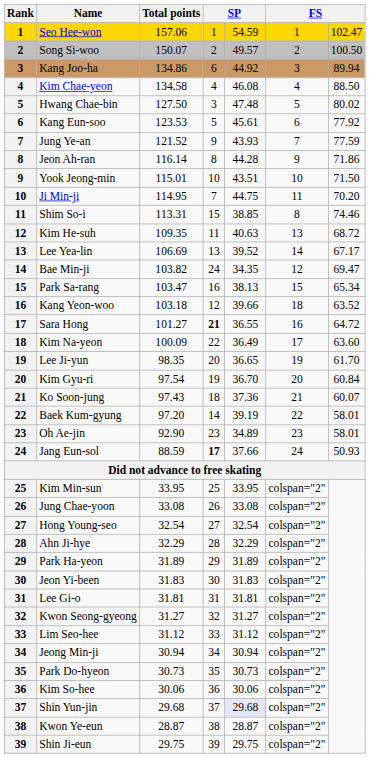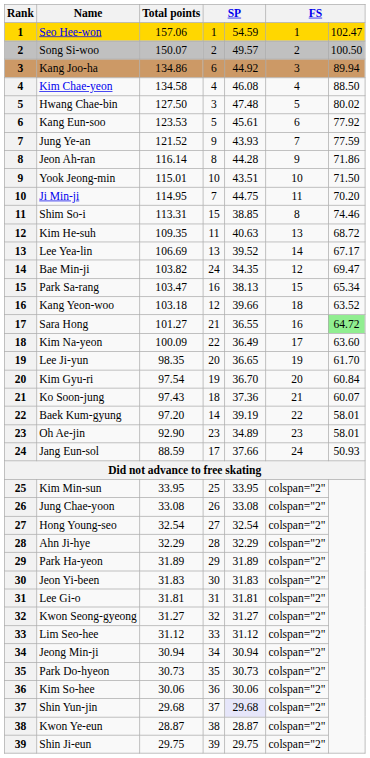(214, 324) bold -> (214, 324) normal
(347, 324) no background -> (347, 324) lightgreen background
(214, 452) bold -> (214, 452) normal
